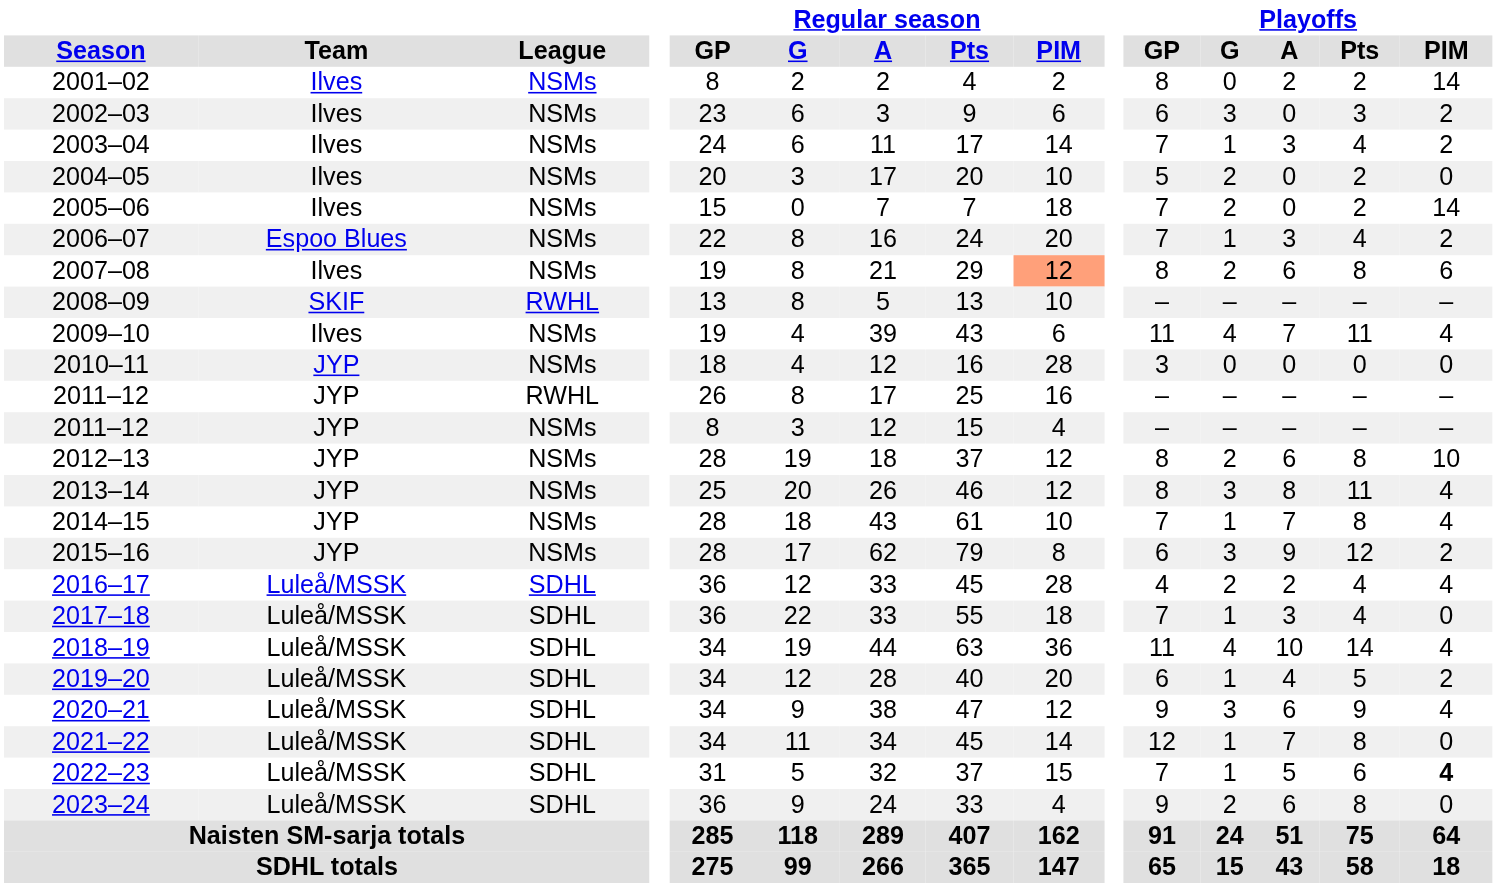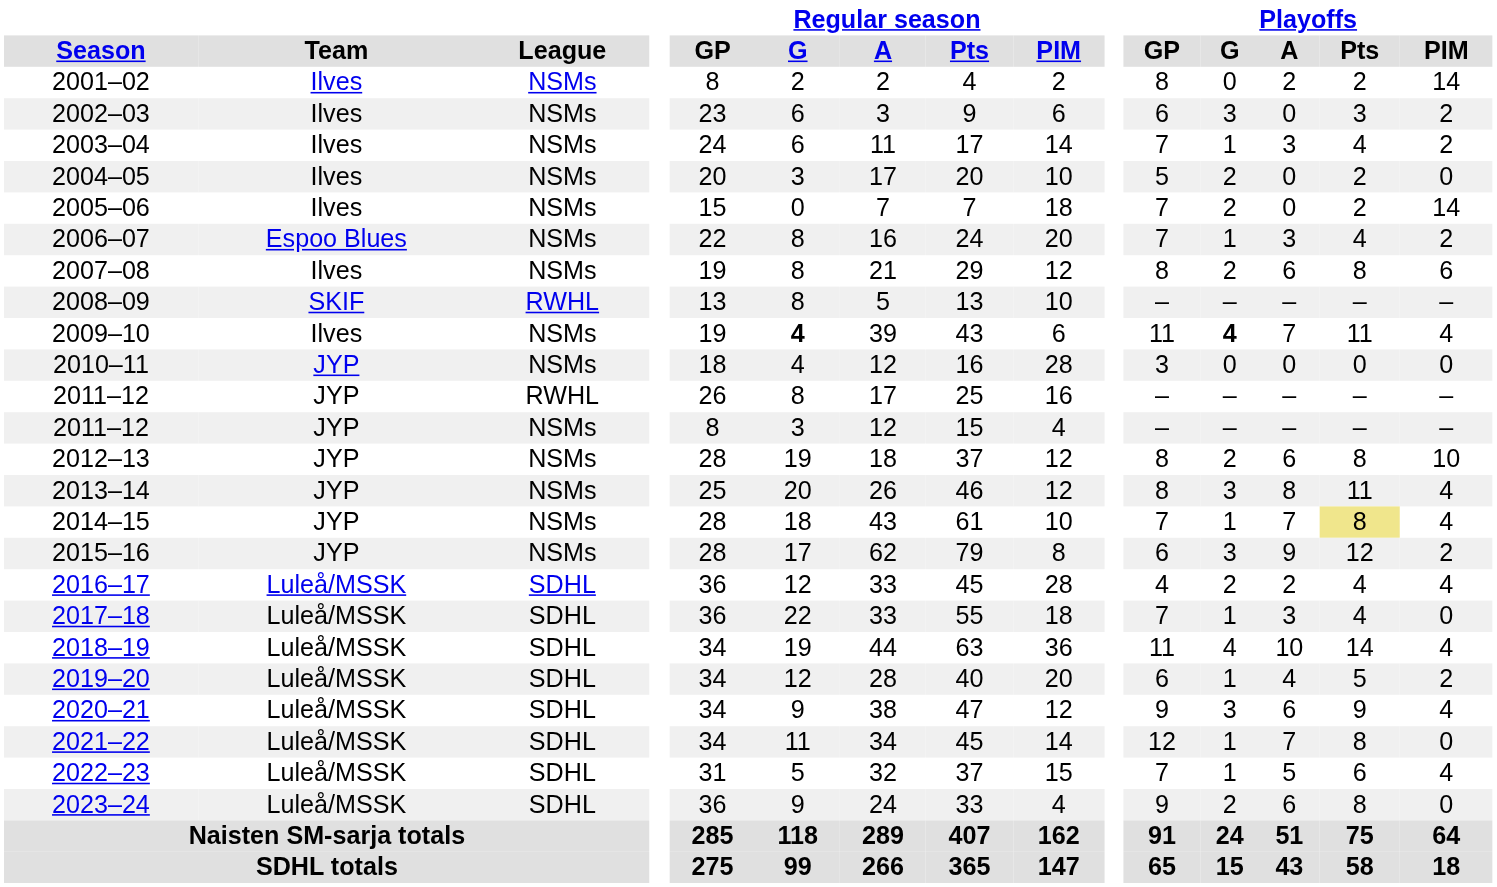(1059, 270) lightsalmon background -> (1059, 270) no background
(798, 333) normal -> (798, 333) bold
(1230, 333) normal -> (1230, 333) bold
(1360, 521) no background -> (1360, 521) khaki background
(1446, 773) bold -> (1446, 773) normal
